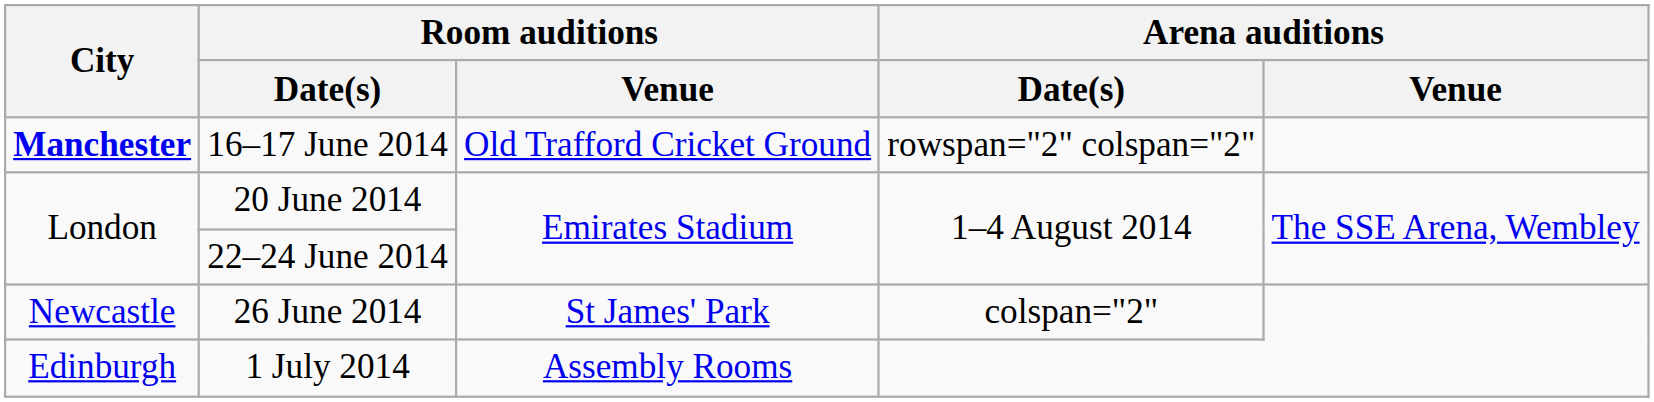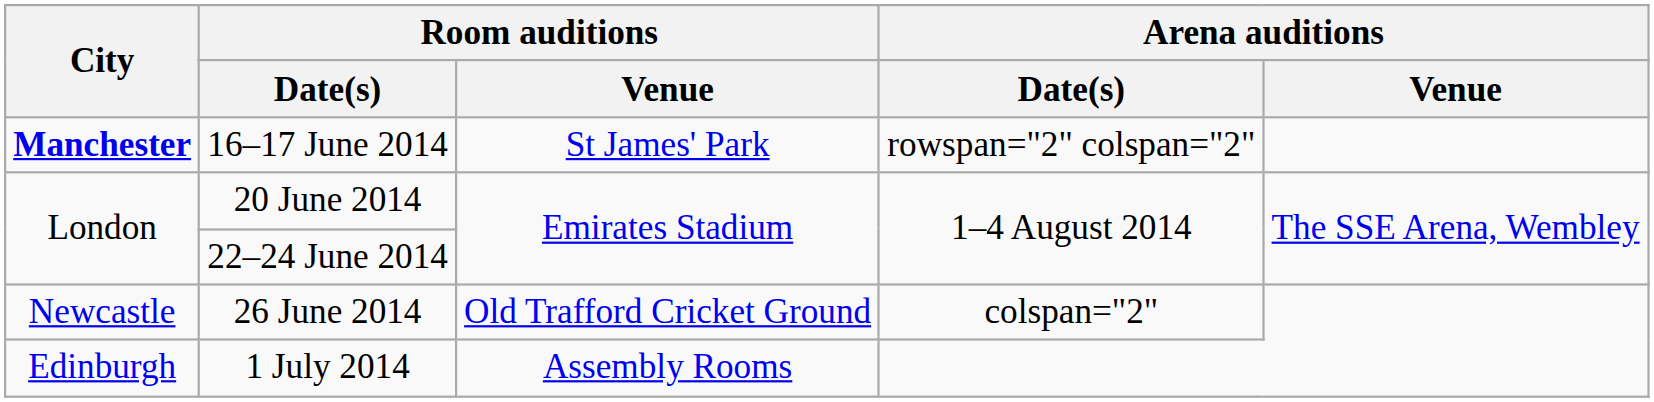(668, 144) Old Trafford Cricket Ground -> (668, 144) St James' Park
(668, 311) St James' Park -> (668, 311) Old Trafford Cricket Ground
